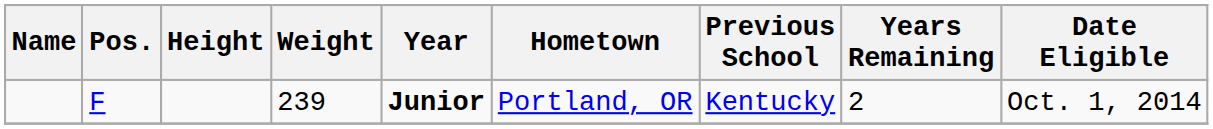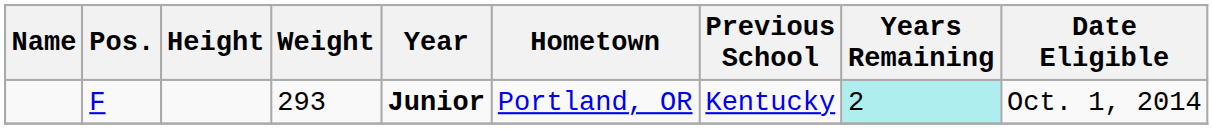(302, 102) 239 -> (302, 102) 293
(856, 102) no background -> (856, 102) paleturquoise background
